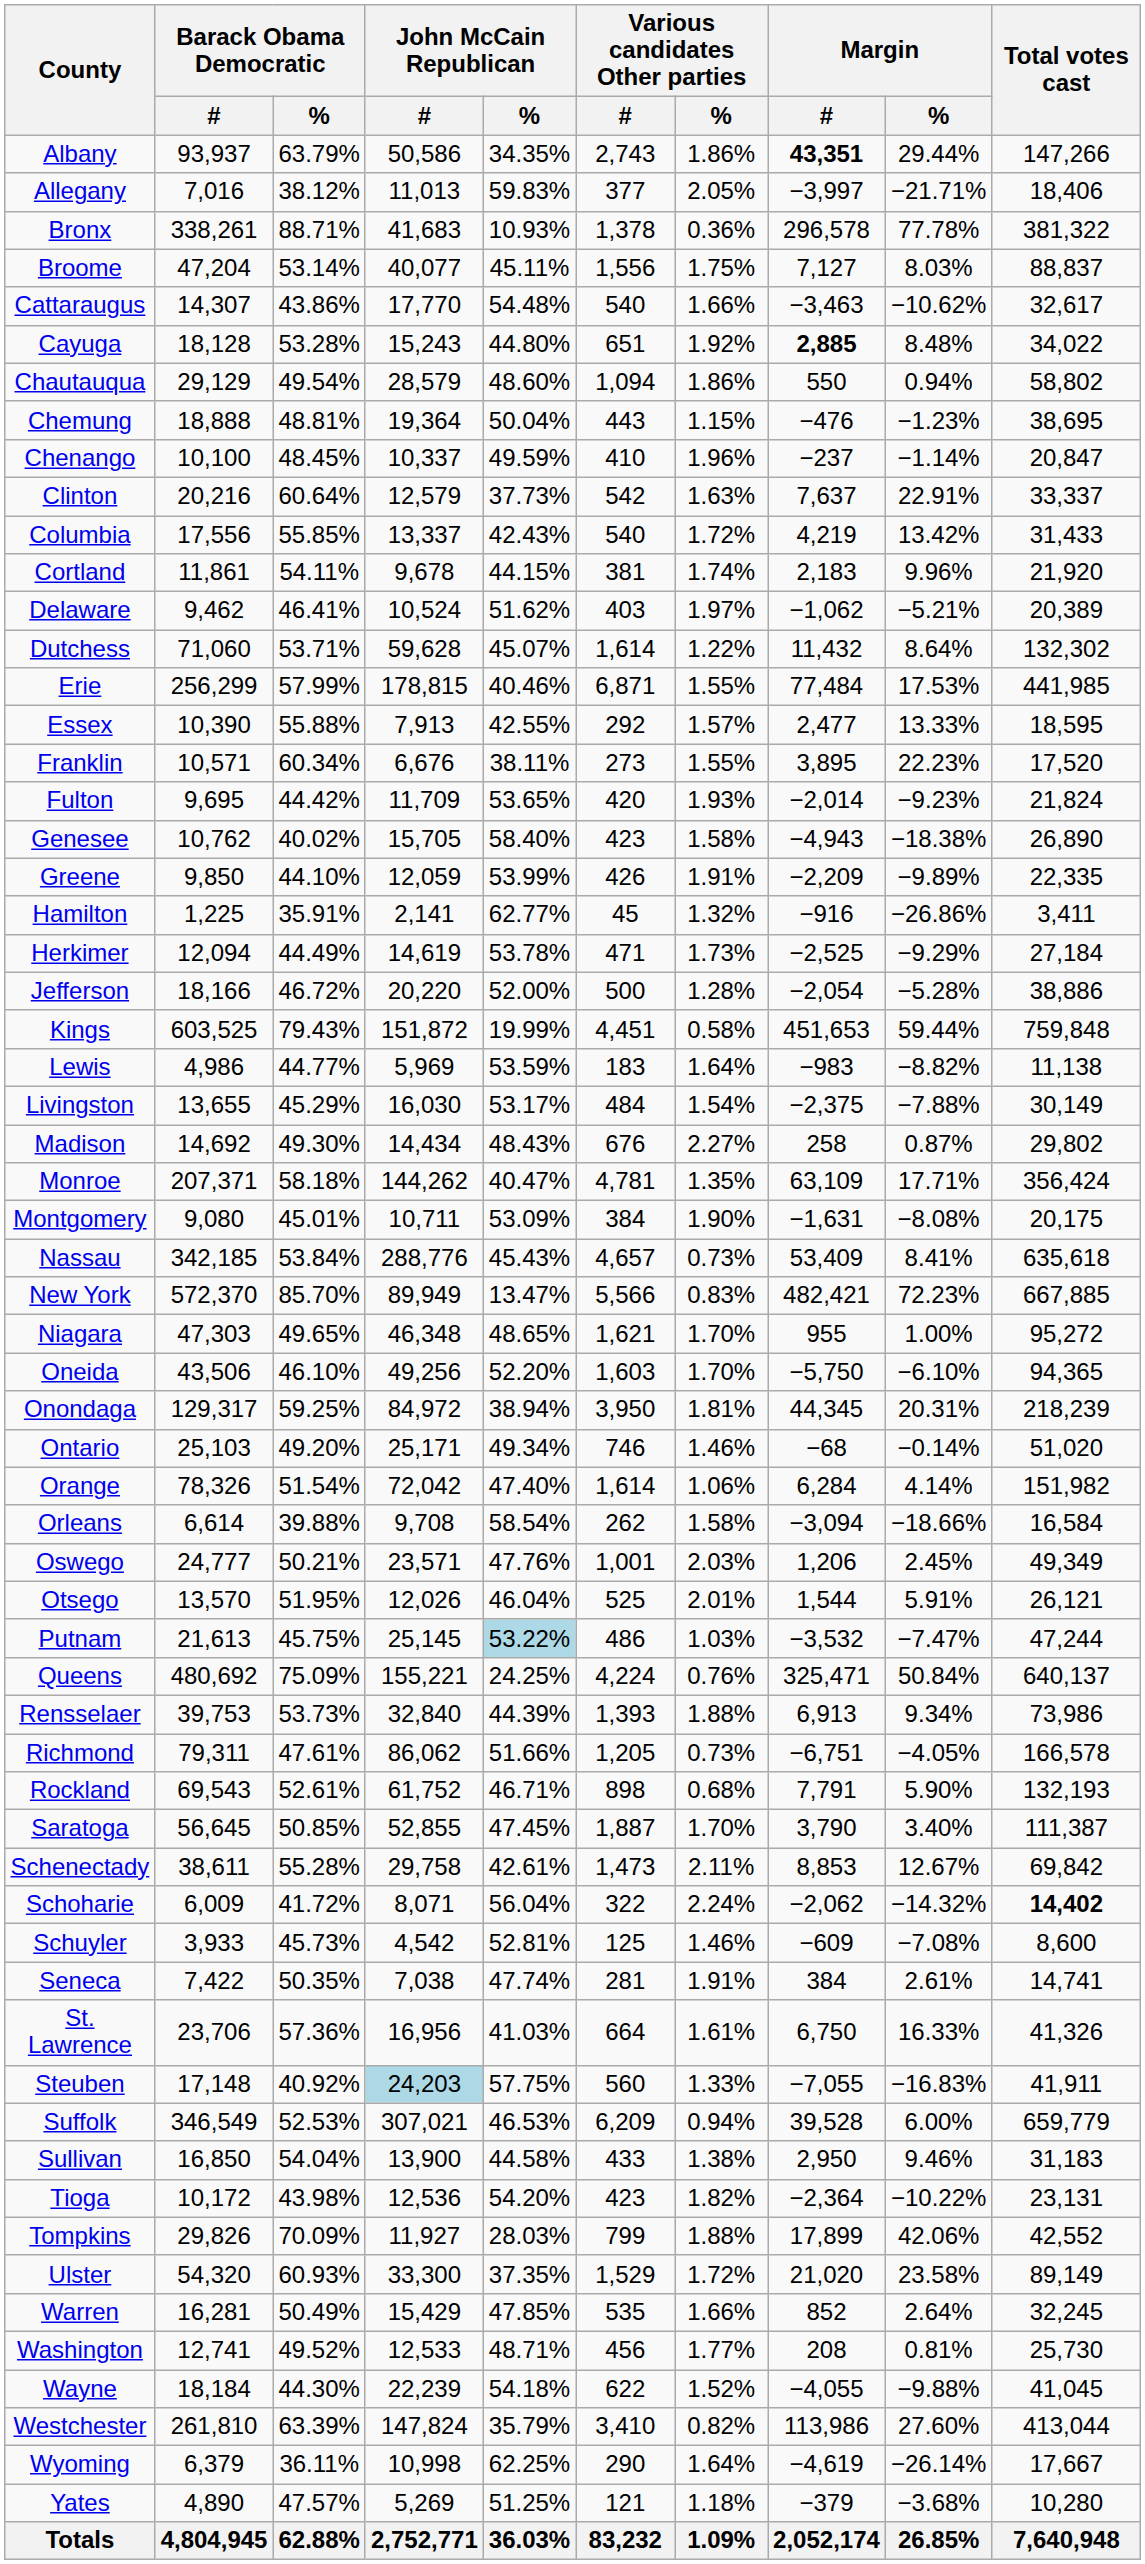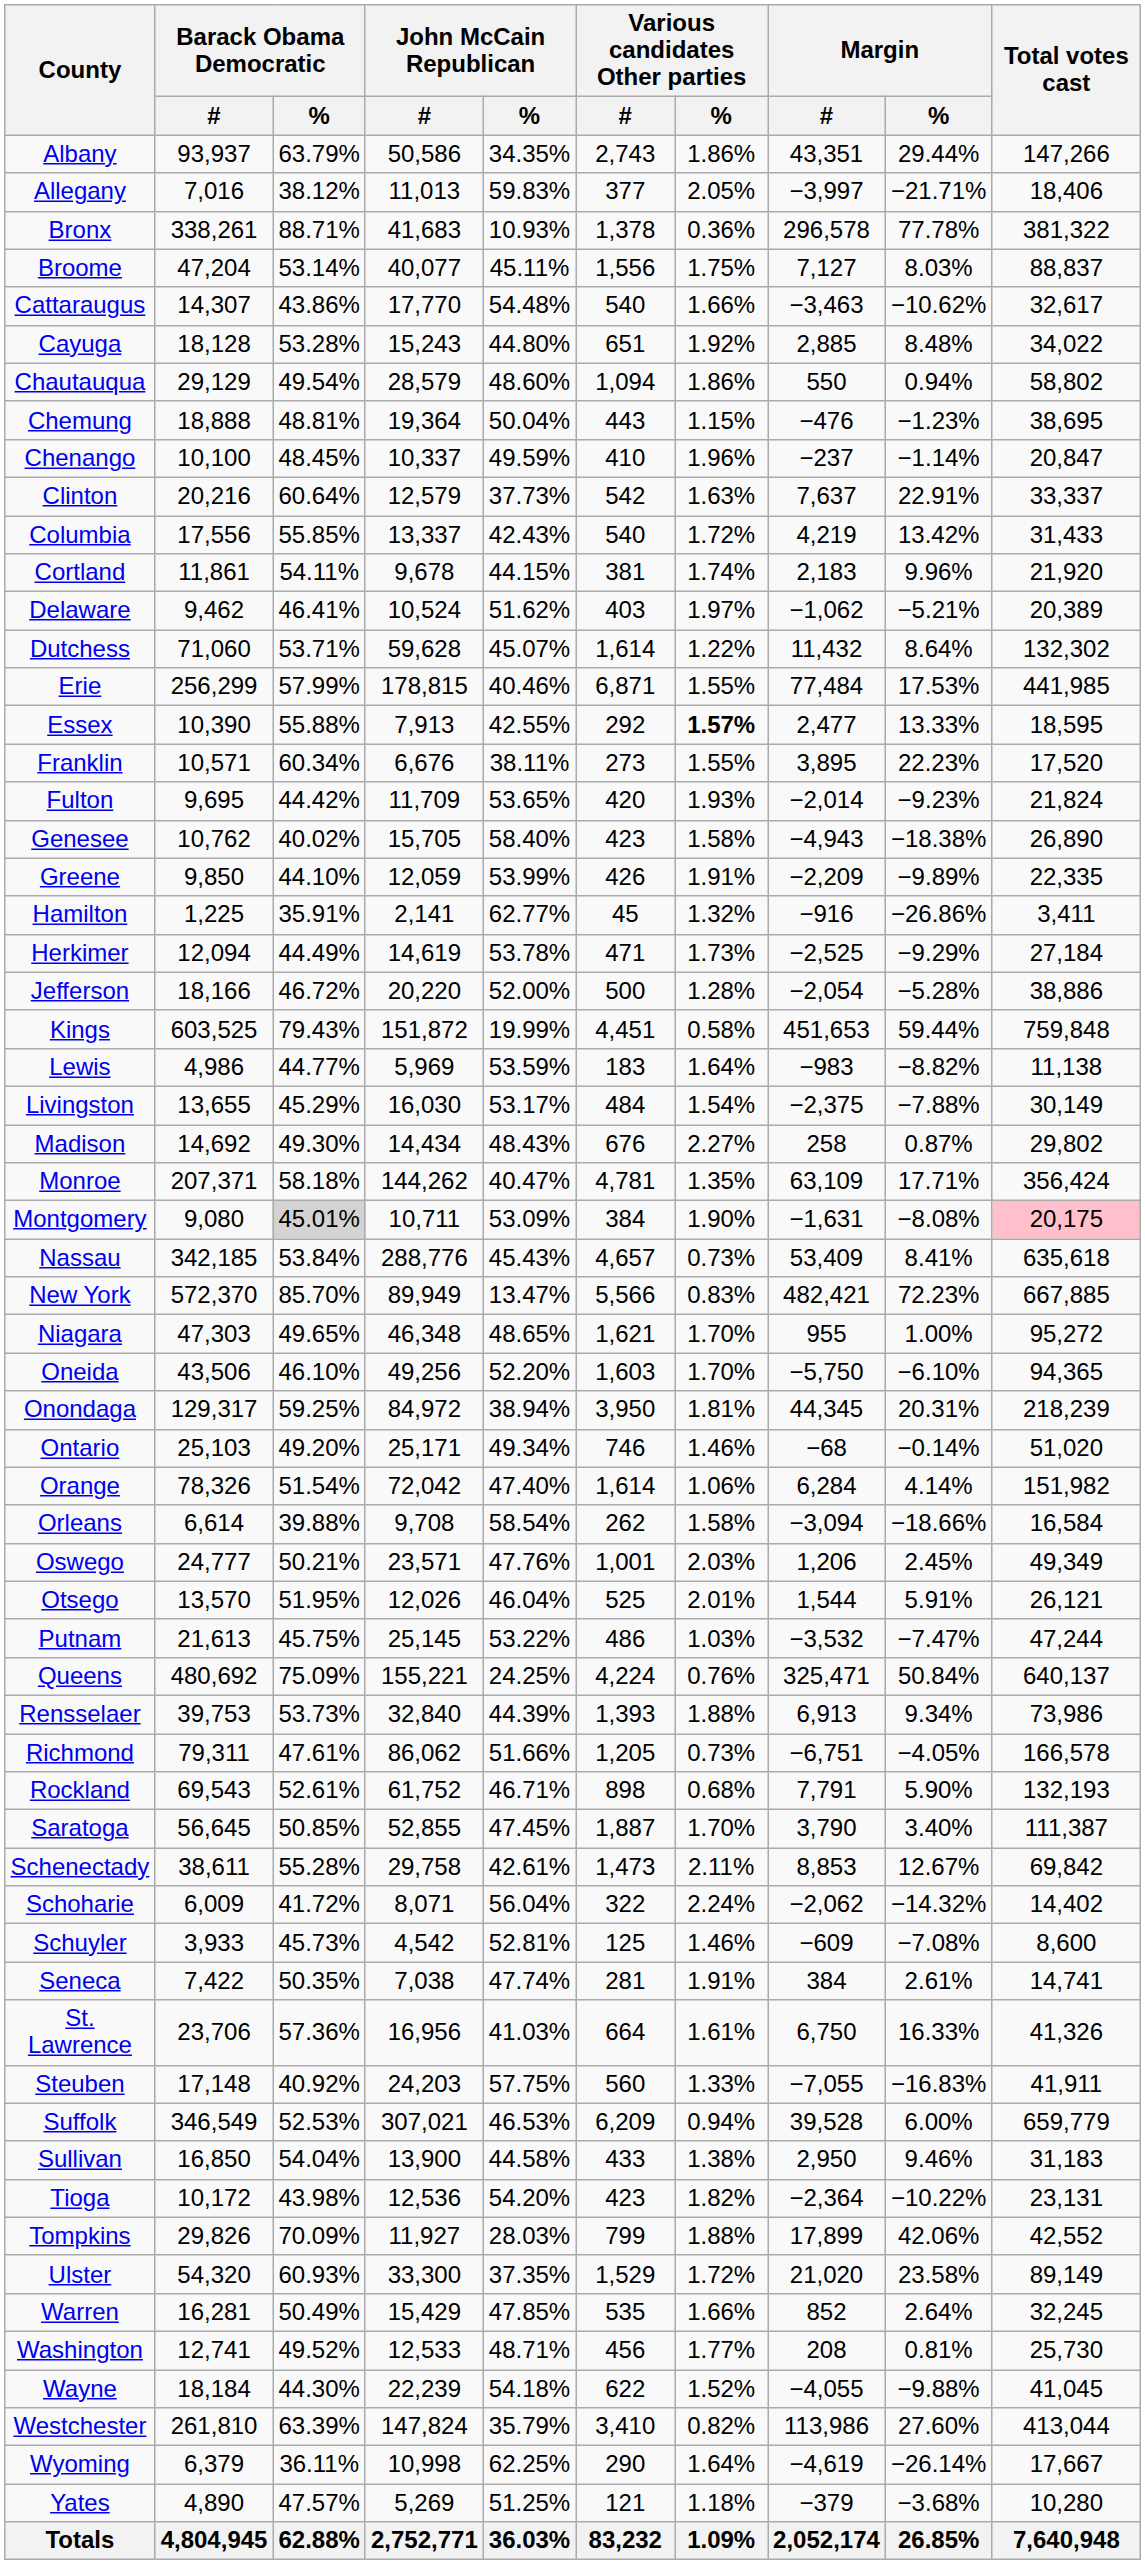(826, 153) bold -> (826, 153) normal
(826, 343) bold -> (826, 343) normal
(721, 724) normal -> (721, 724) bold
(319, 1219) no background -> (319, 1219) lightgrey background
(1066, 1219) no background -> (1066, 1219) pink background
(530, 1638) lightblue background -> (530, 1638) no background
(1066, 1904) bold -> (1066, 1904) normal
(424, 2083) lightblue background -> (424, 2083) no background
